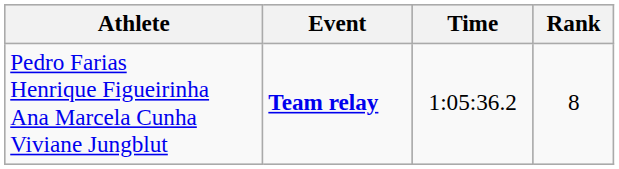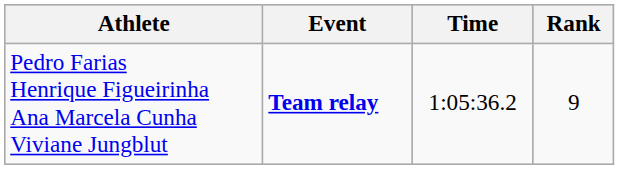(574, 103) 8 -> (574, 103) 9
